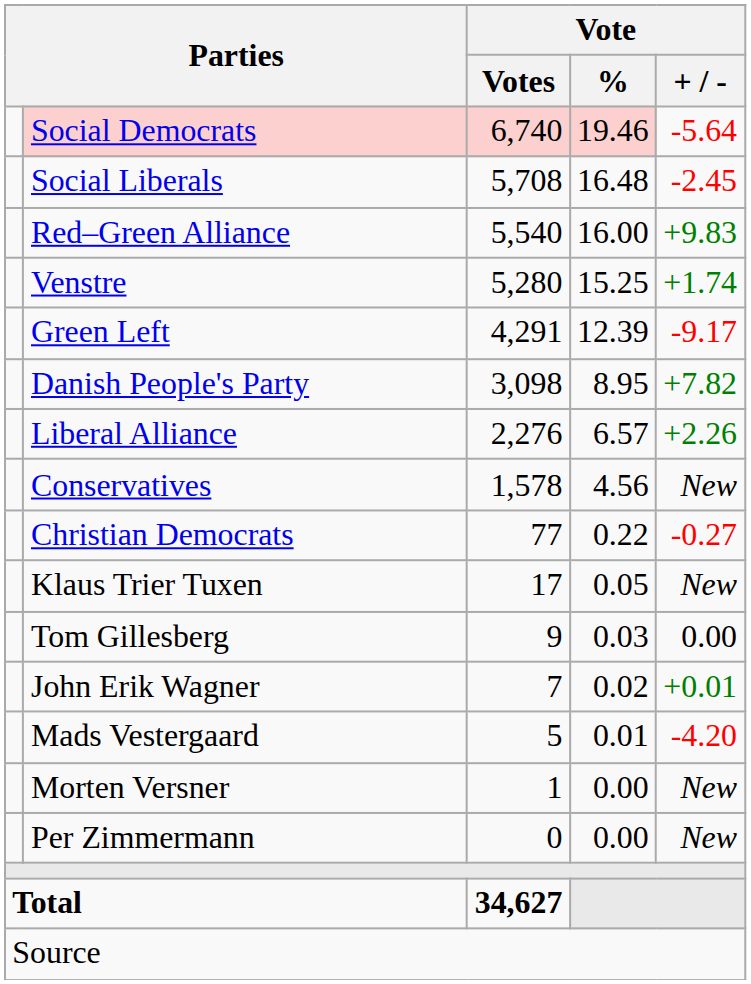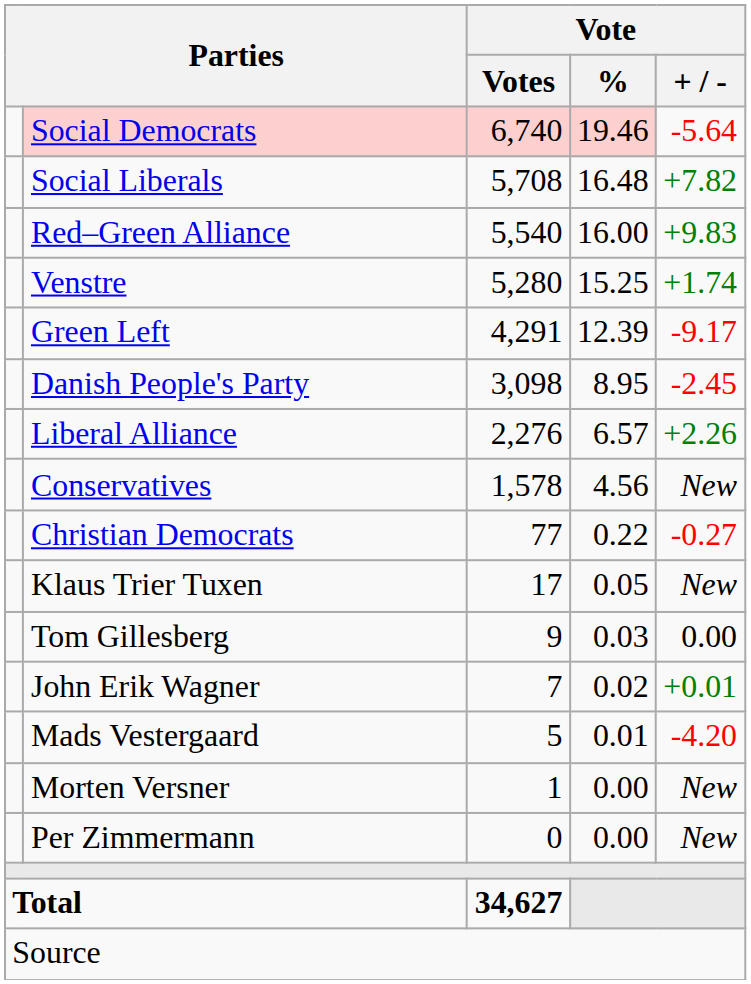(704, 181) -2.45 -> (700, 181) +7.82
(700, 383) +7.82 -> (704, 383) -2.45
